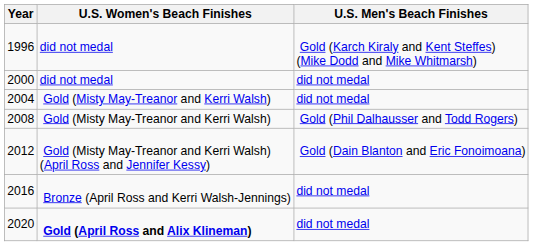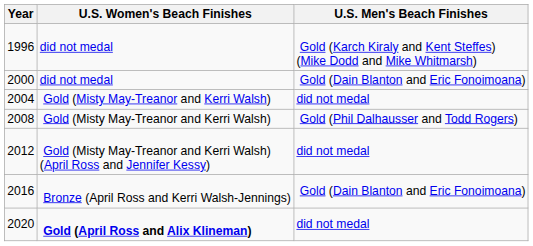(333, 80) did not medal -> (411, 80) Gold (Dain Blanton and Eric Fonoimoana)
(411, 151) Gold (Dain Blanton and Eric Fonoimoana) -> (333, 151) did not medal
(333, 191) did not medal -> (411, 191) Gold (Dain Blanton and Eric Fonoimoana)
